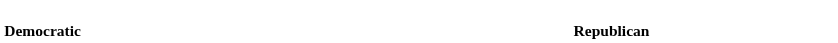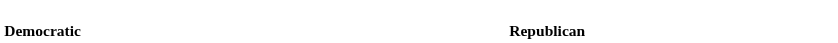columns swapped: (328, 9) <-> (611, 9)
